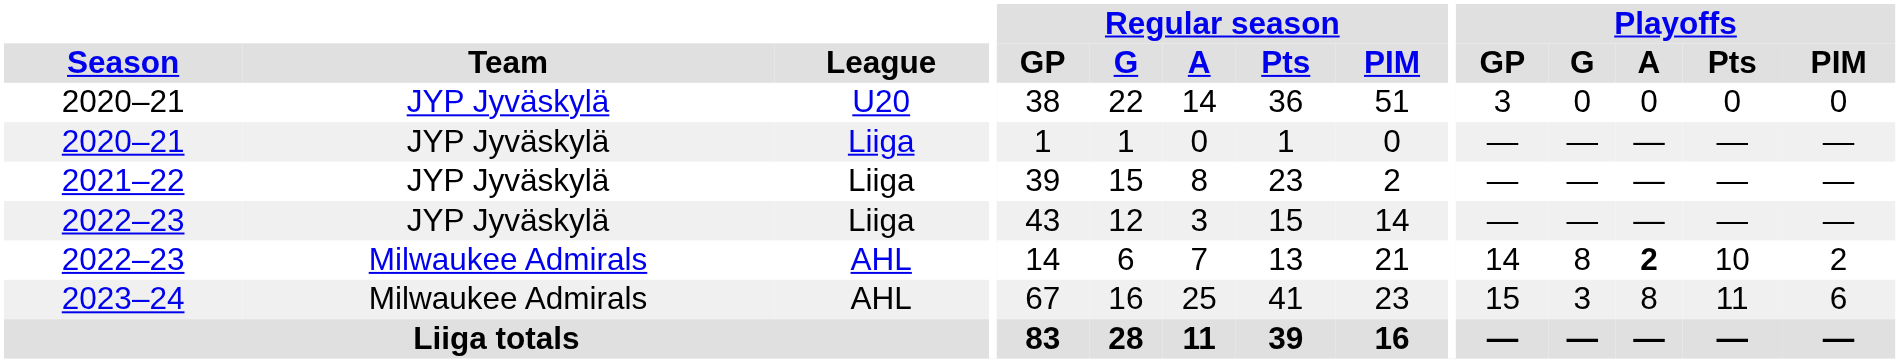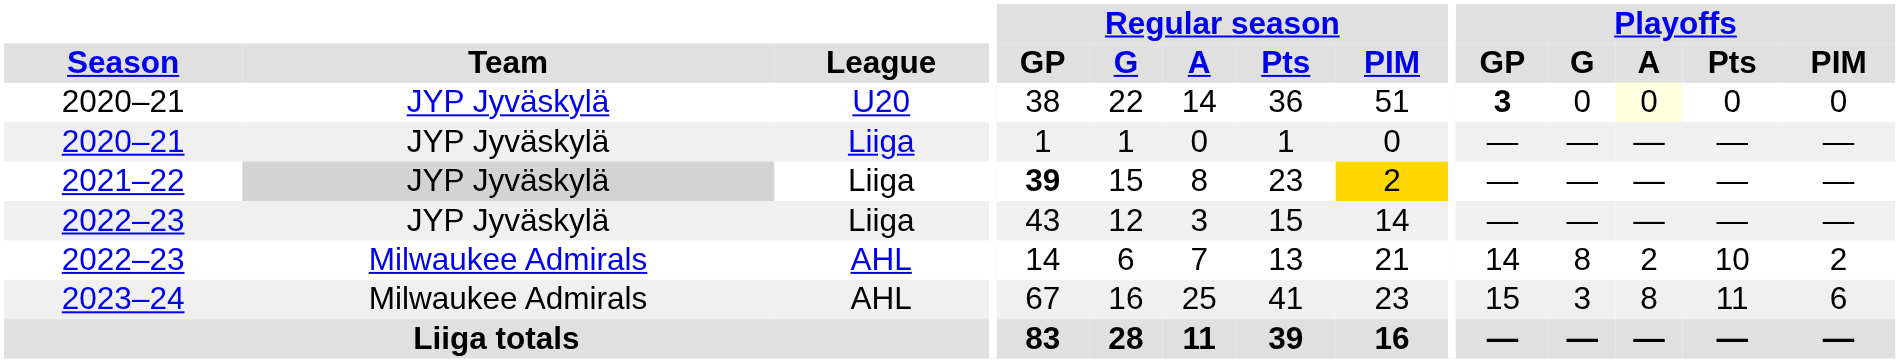(1502, 102) normal -> (1502, 102) bold
(1649, 102) no background -> (1649, 102) lightyellow background
(508, 180) no background -> (508, 180) lightgrey background
(1043, 180) normal -> (1043, 180) bold
(1392, 180) no background -> (1392, 180) gold background
(1649, 259) bold -> (1649, 259) normal
